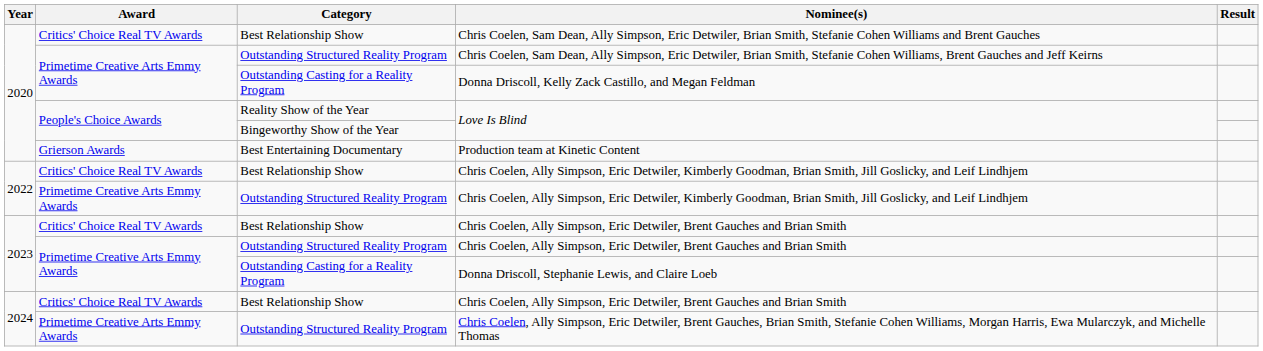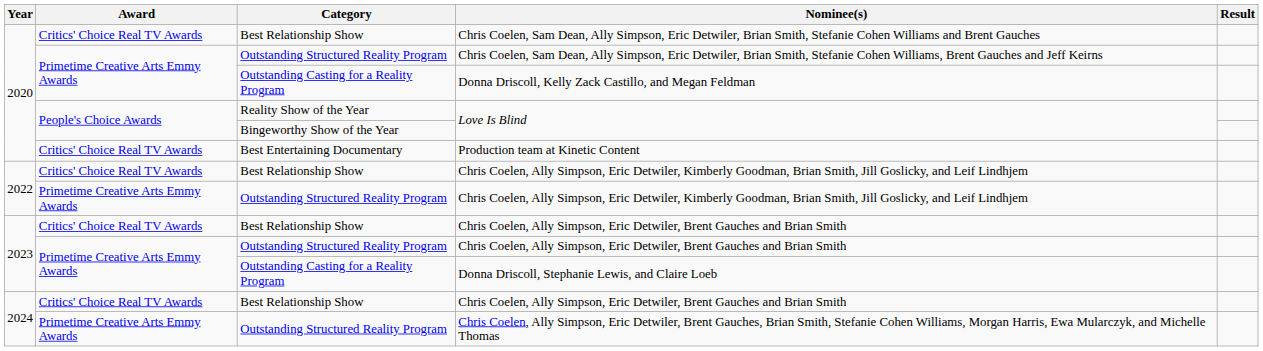(82, 150) Grierson Awards -> (121, 150) Critics' Choice Real TV Awards
